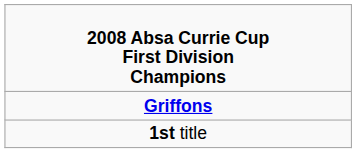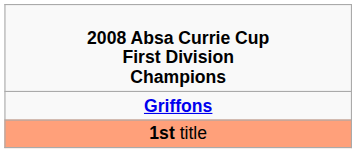(178, 133) no background -> (178, 133) lightsalmon background
